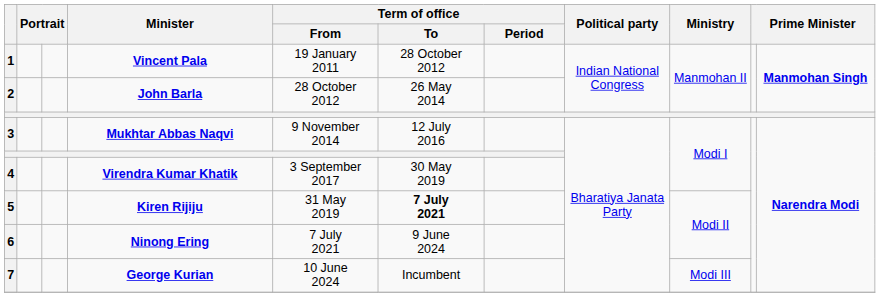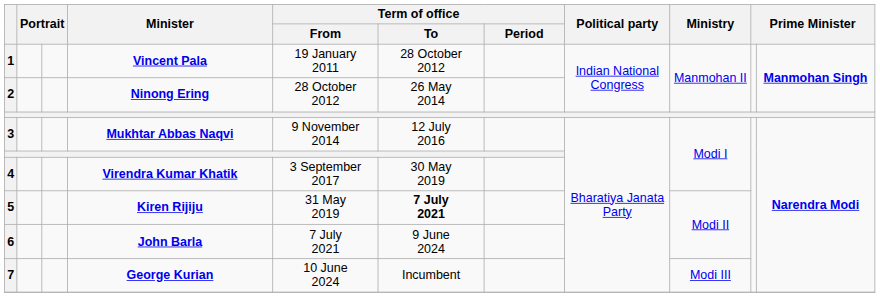(170, 94) John Barla -> (170, 94) Ninong Ering
(170, 241) Ninong Ering -> (170, 241) John Barla
